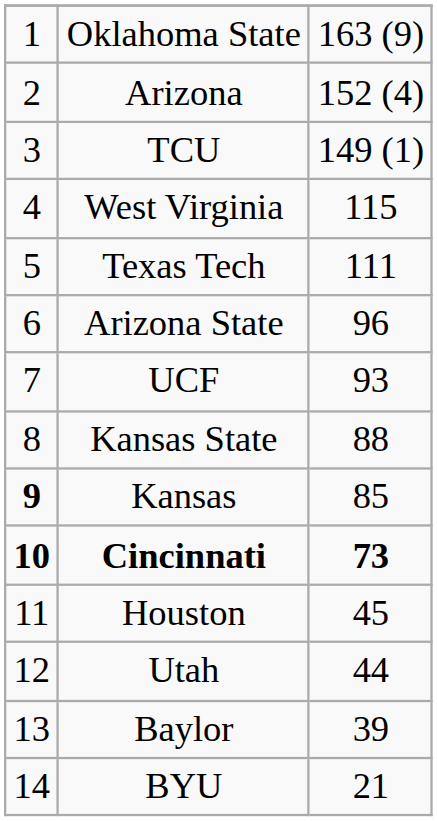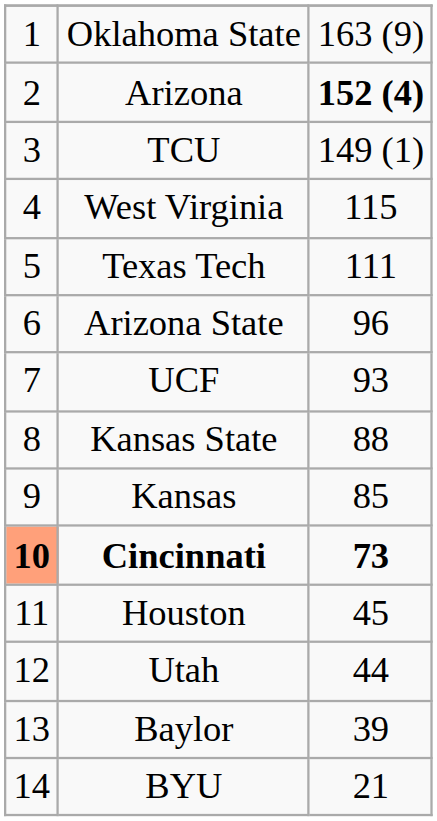(371, 91) normal -> (371, 91) bold
(32, 496) bold -> (32, 496) normal
(32, 554) no background -> (32, 554) lightsalmon background
